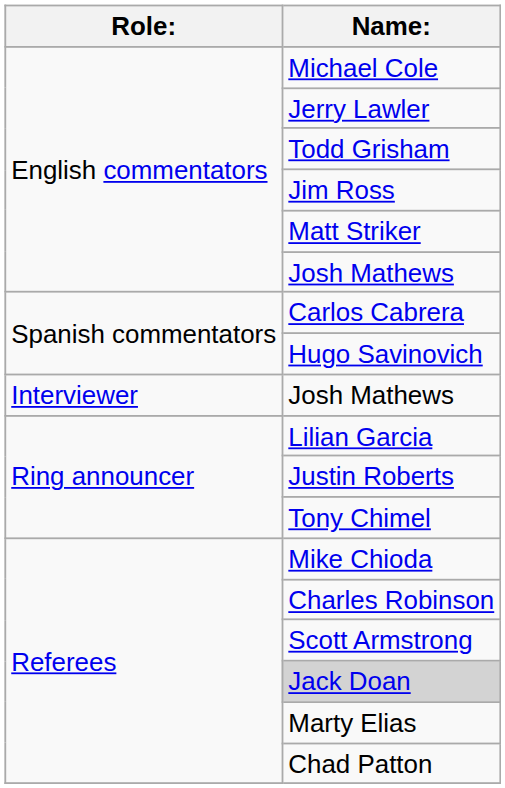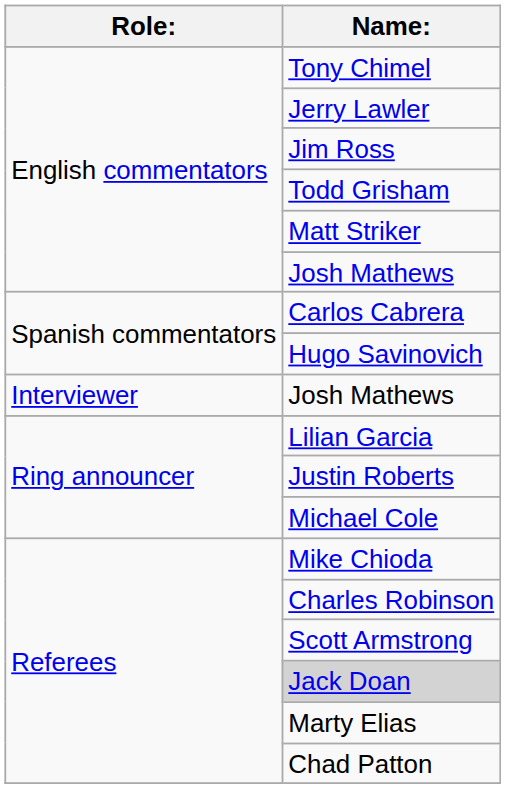(363, 67) Michael Cole -> (360, 67) Tony Chimel
(369, 149) Todd Grisham -> (342, 149) Jim Ross
(342, 190) Jim Ross -> (369, 190) Todd Grisham
(360, 518) Tony Chimel -> (363, 518) Michael Cole
